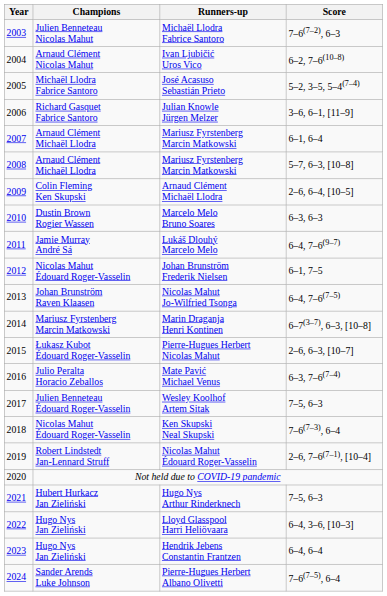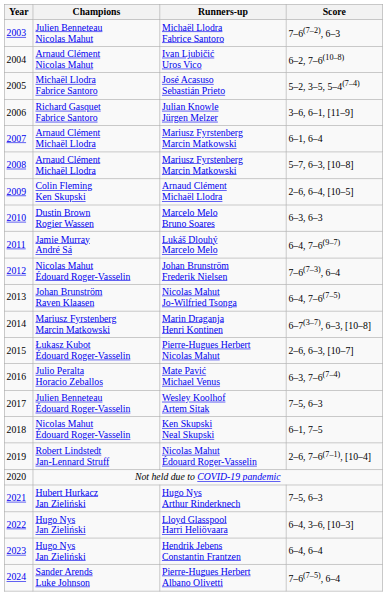(306, 271) 6–1, 7–5 -> (314, 271) 7–6(7–3), 6–4
(314, 430) 7–6(7–3), 6–4 -> (306, 430) 6–1, 7–5
